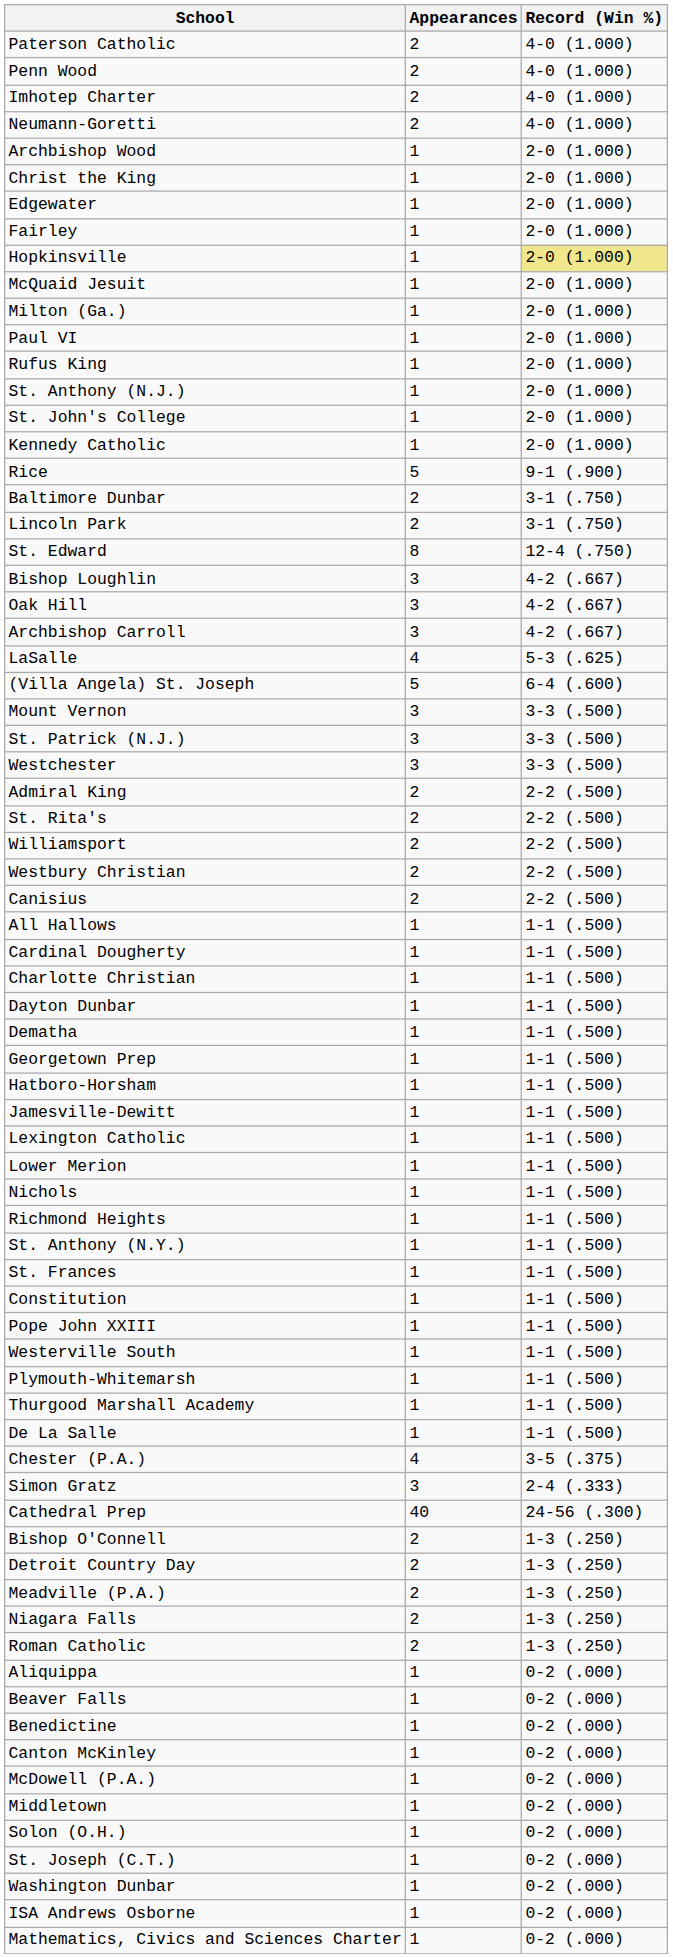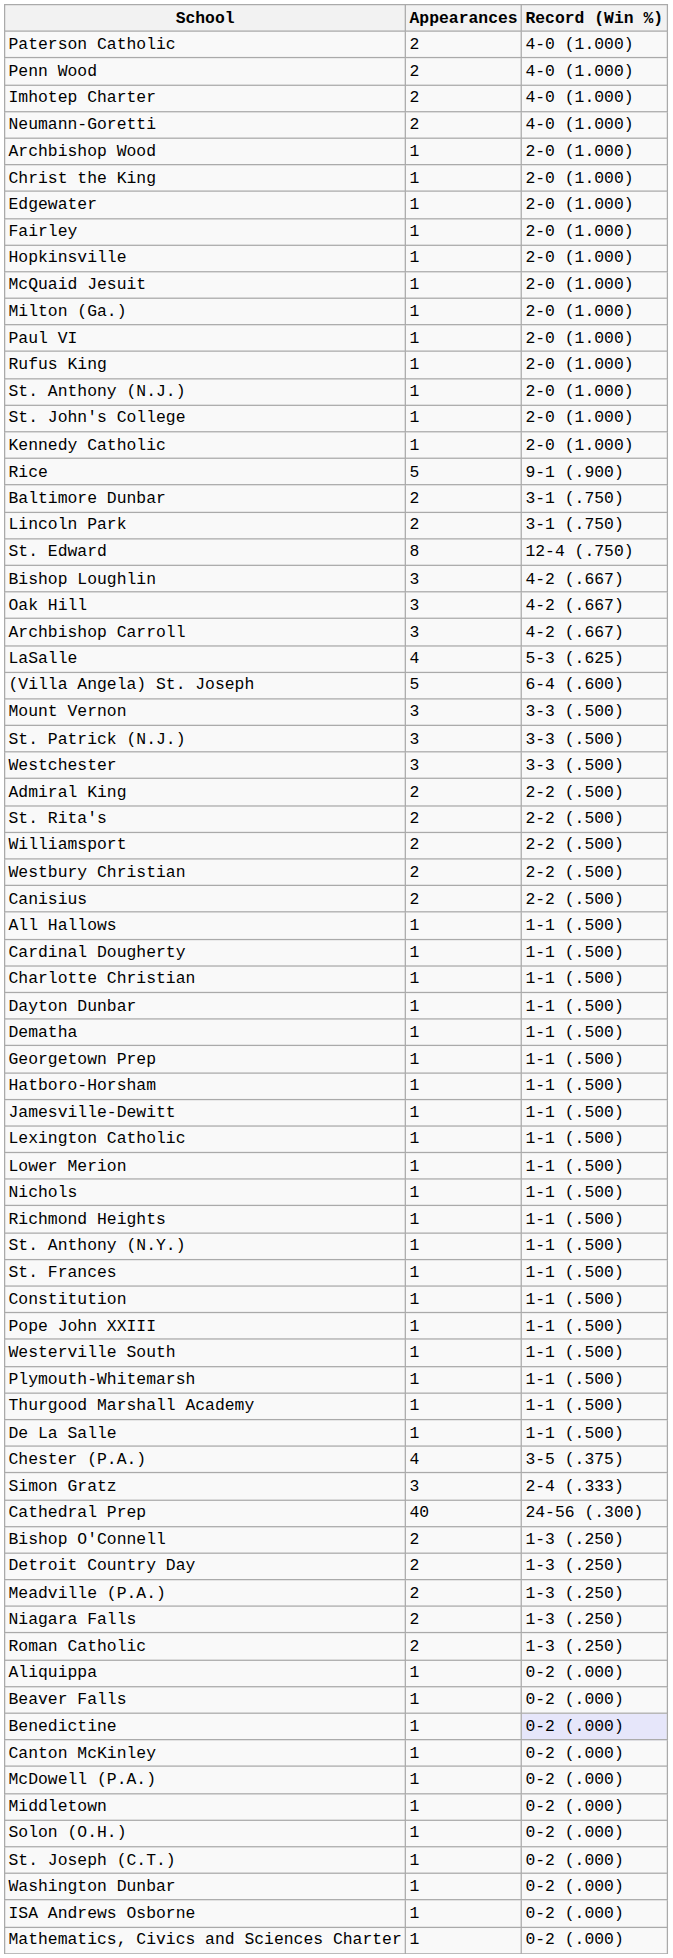(580, 258) khaki background -> (580, 258) no background
(575, 1727) no background -> (575, 1727) lavender background
